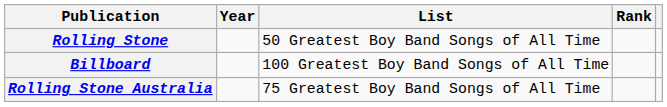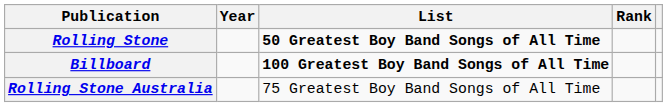(431, 41) normal -> (431, 41) bold
(436, 65) normal -> (436, 65) bold
